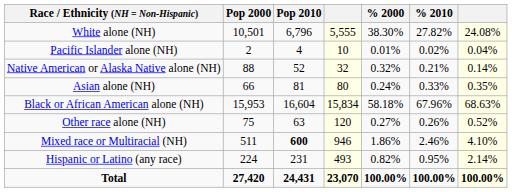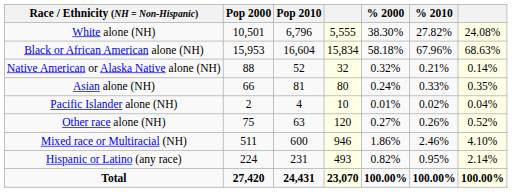rows swapped: (114, 104) <-> (114, 50)
(299, 141) bold -> (299, 141) normal
